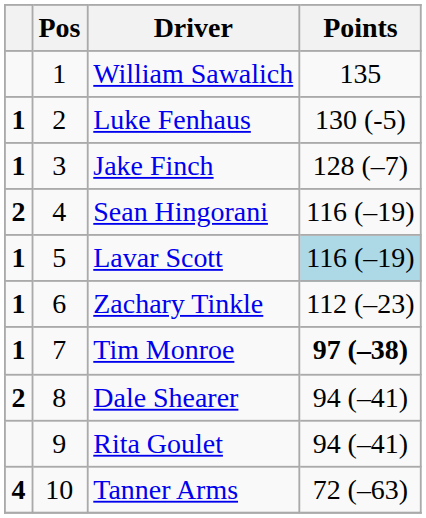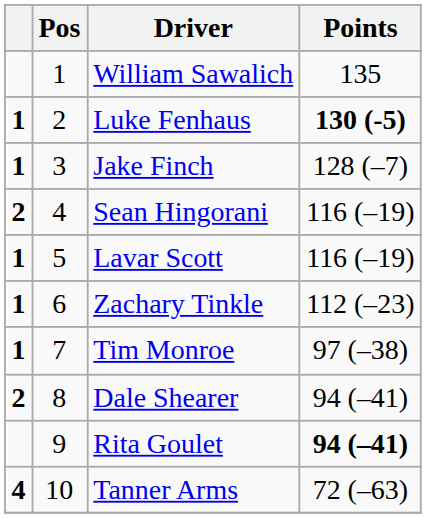(360, 119) normal -> (360, 119) bold
(360, 258) lightblue background -> (360, 258) no background
(360, 350) bold -> (360, 350) normal
(360, 442) normal -> (360, 442) bold
